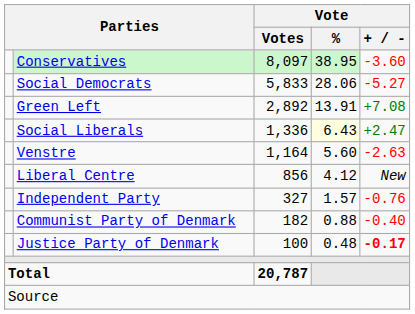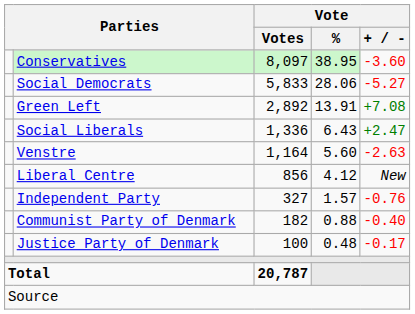(340, 130) lightyellow background -> (340, 130) no background
(385, 245) bold -> (385, 245) normal
